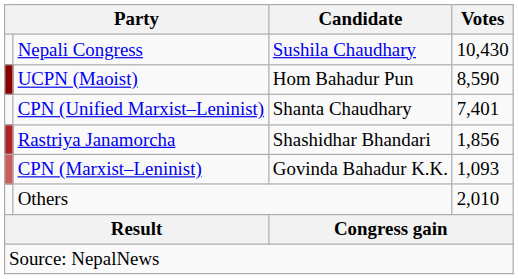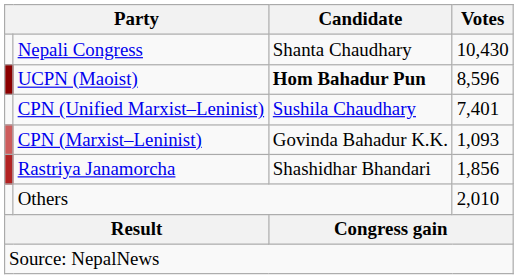(344, 49) Sushila Chaudhary -> (342, 49) Shanta Chaudhary
(343, 79) normal -> (349, 79) bold
(478, 79) 8,590 -> (478, 79) 8,596
(342, 109) Shanta Chaudhary -> (344, 109) Sushila Chaudhary
rows swapped: (97, 139) <-> (110, 169)
